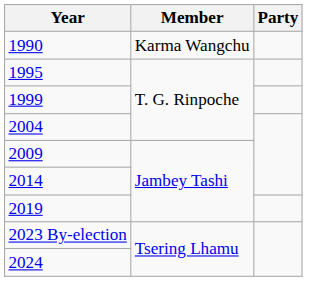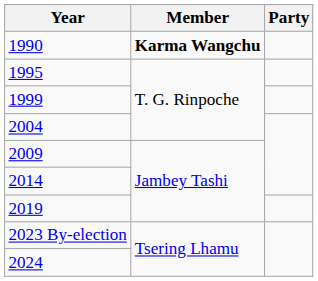(192, 45) normal -> (198, 45) bold
